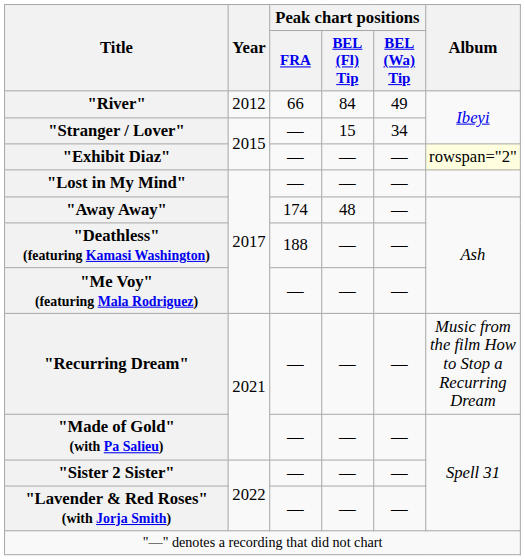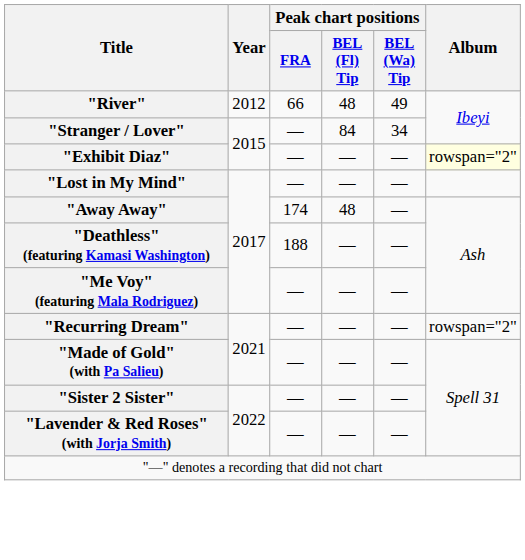(347, 104) 84 -> (347, 104) 48
(347, 130) 15 -> (347, 130) 84
(473, 363) Music from the film How to Stop a Recurring Dream -> (473, 326) rowspan="2"
